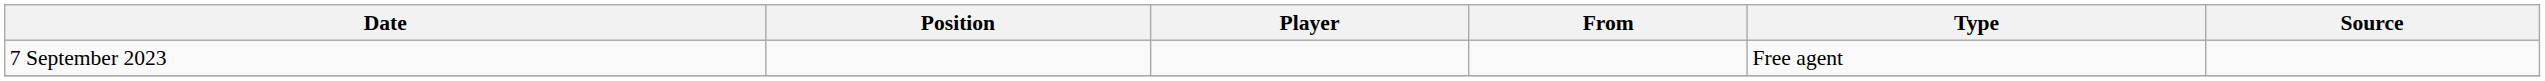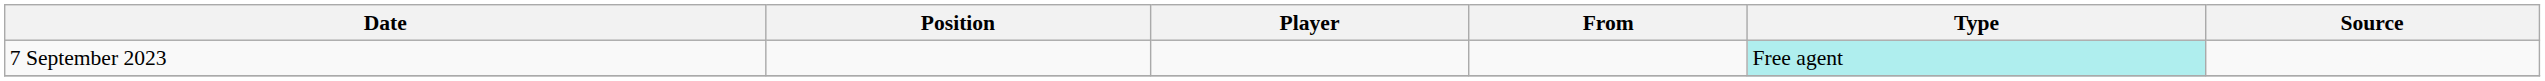(1798, 58) no background -> (1798, 58) paleturquoise background
